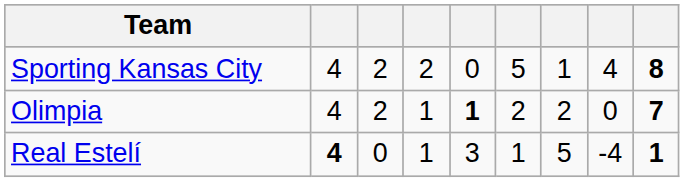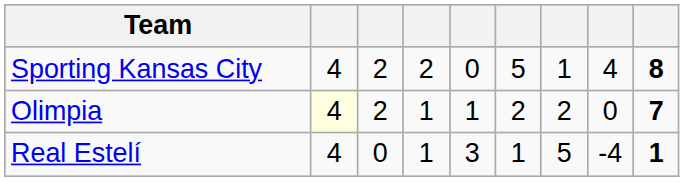(334, 111) no background -> (334, 111) lightyellow background
(472, 111) bold -> (472, 111) normal
(334, 153) bold -> (334, 153) normal
